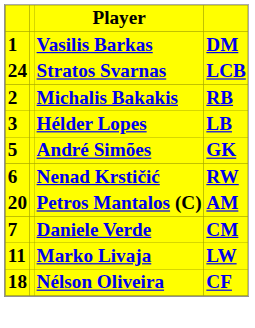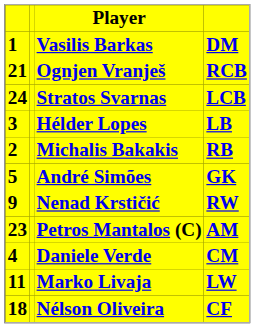+ row: (101, 71)
rows swapped: (107, 97) <-> (92, 123)
(13, 176) 6 -> (13, 203) 9
(17, 203) 20 -> (17, 229) 23
(13, 229) 7 -> (13, 255) 4
